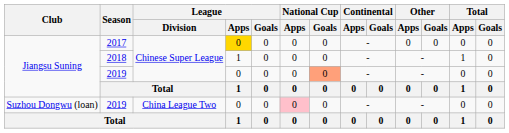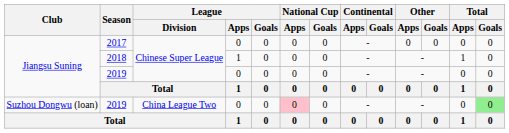(239, 43) gold background -> (239, 43) no background
(325, 74) lightsalmon background -> (325, 74) no background
(490, 105) no background -> (490, 105) lightgreen background
